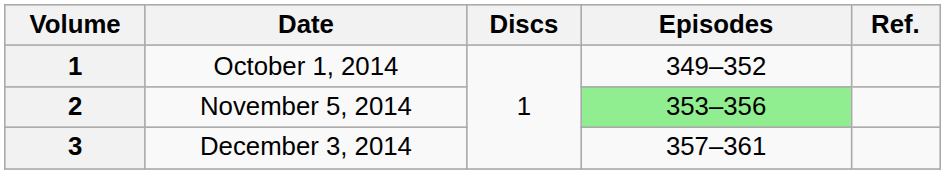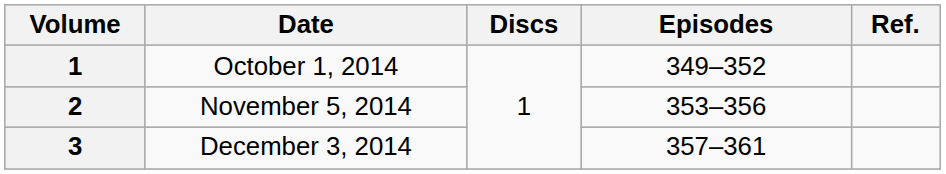(716, 106) lightgreen background -> (716, 106) no background
